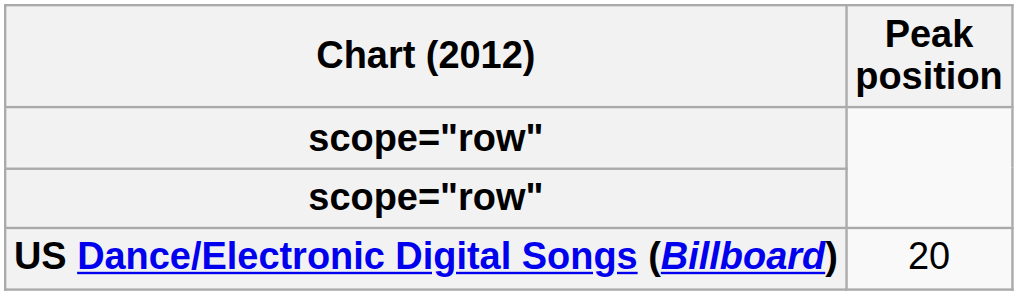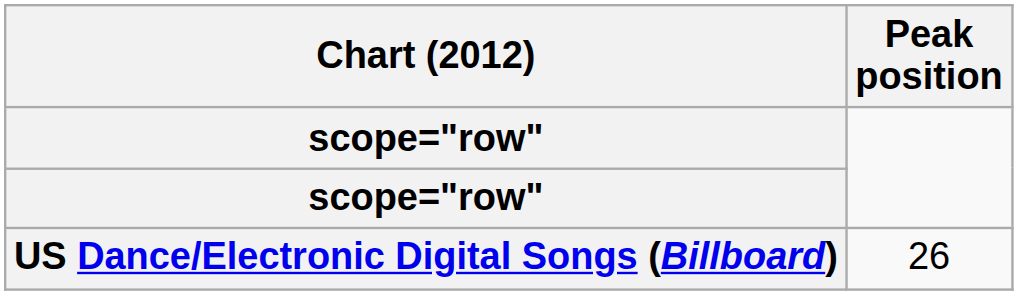(929, 257) 20 -> (929, 257) 26
